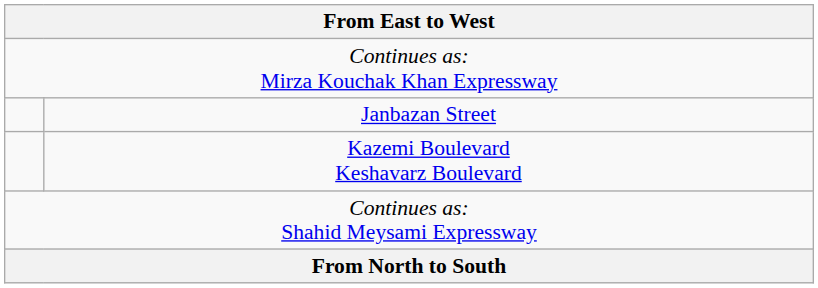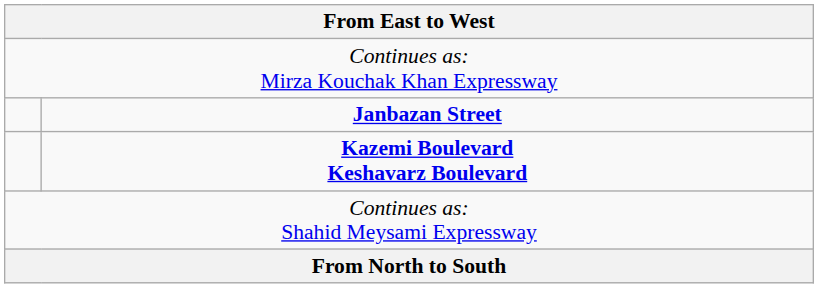(428, 114) normal -> (427, 114) bold
(428, 160) normal -> (427, 160) bold
